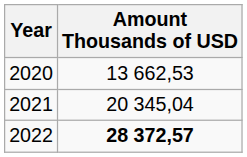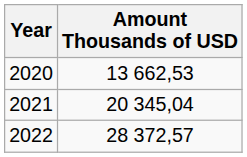(150, 135) bold -> (150, 135) normal
